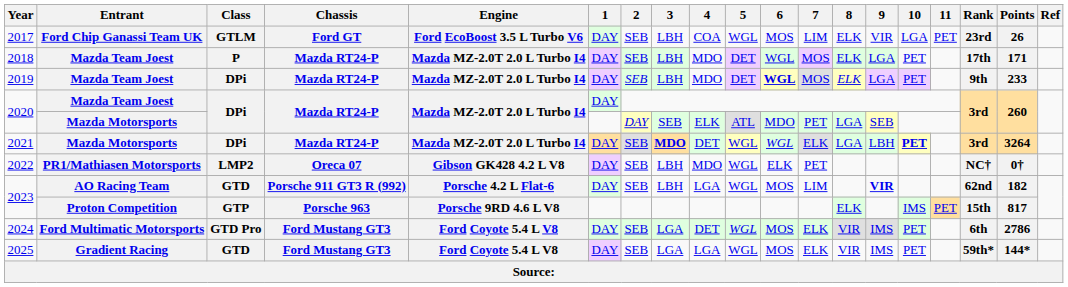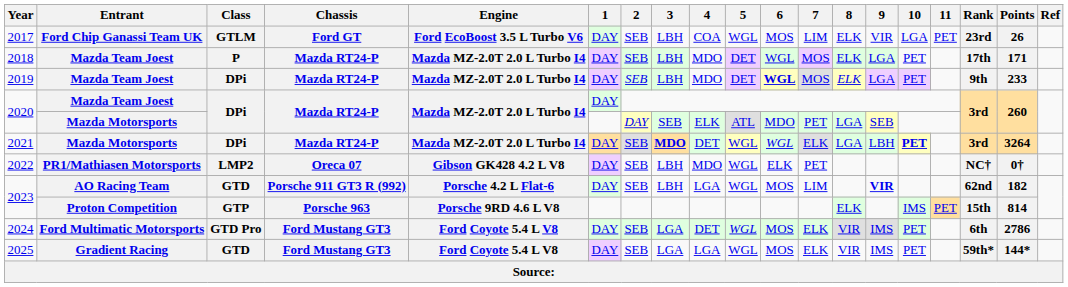(1017, 207) 817 -> (1017, 207) 814
